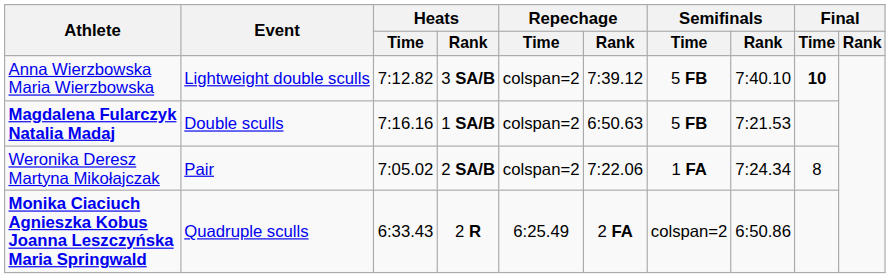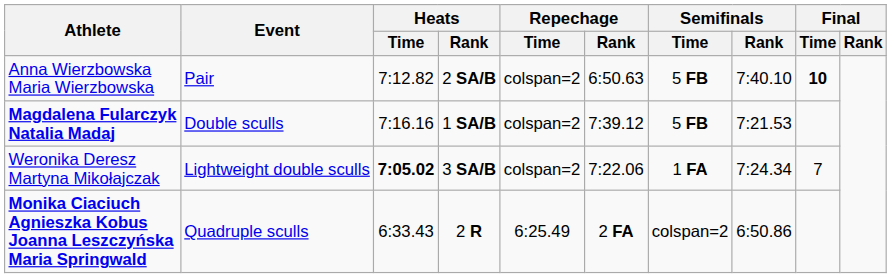(277, 79) Lightweight double sculls -> (199, 79) Pair
(468, 79) 3 SA/B -> (469, 79) 2 SA/B
(615, 79) 7:39.12 -> (616, 79) 6:50.63
(615, 124) 6:50.63 -> (616, 124) 7:39.12
(199, 169) Pair -> (277, 169) Lightweight double sculls
(406, 169) normal -> (406, 169) bold
(468, 169) 2 SA/B -> (469, 169) 3 SA/B
(817, 169) 8 -> (818, 169) 7
